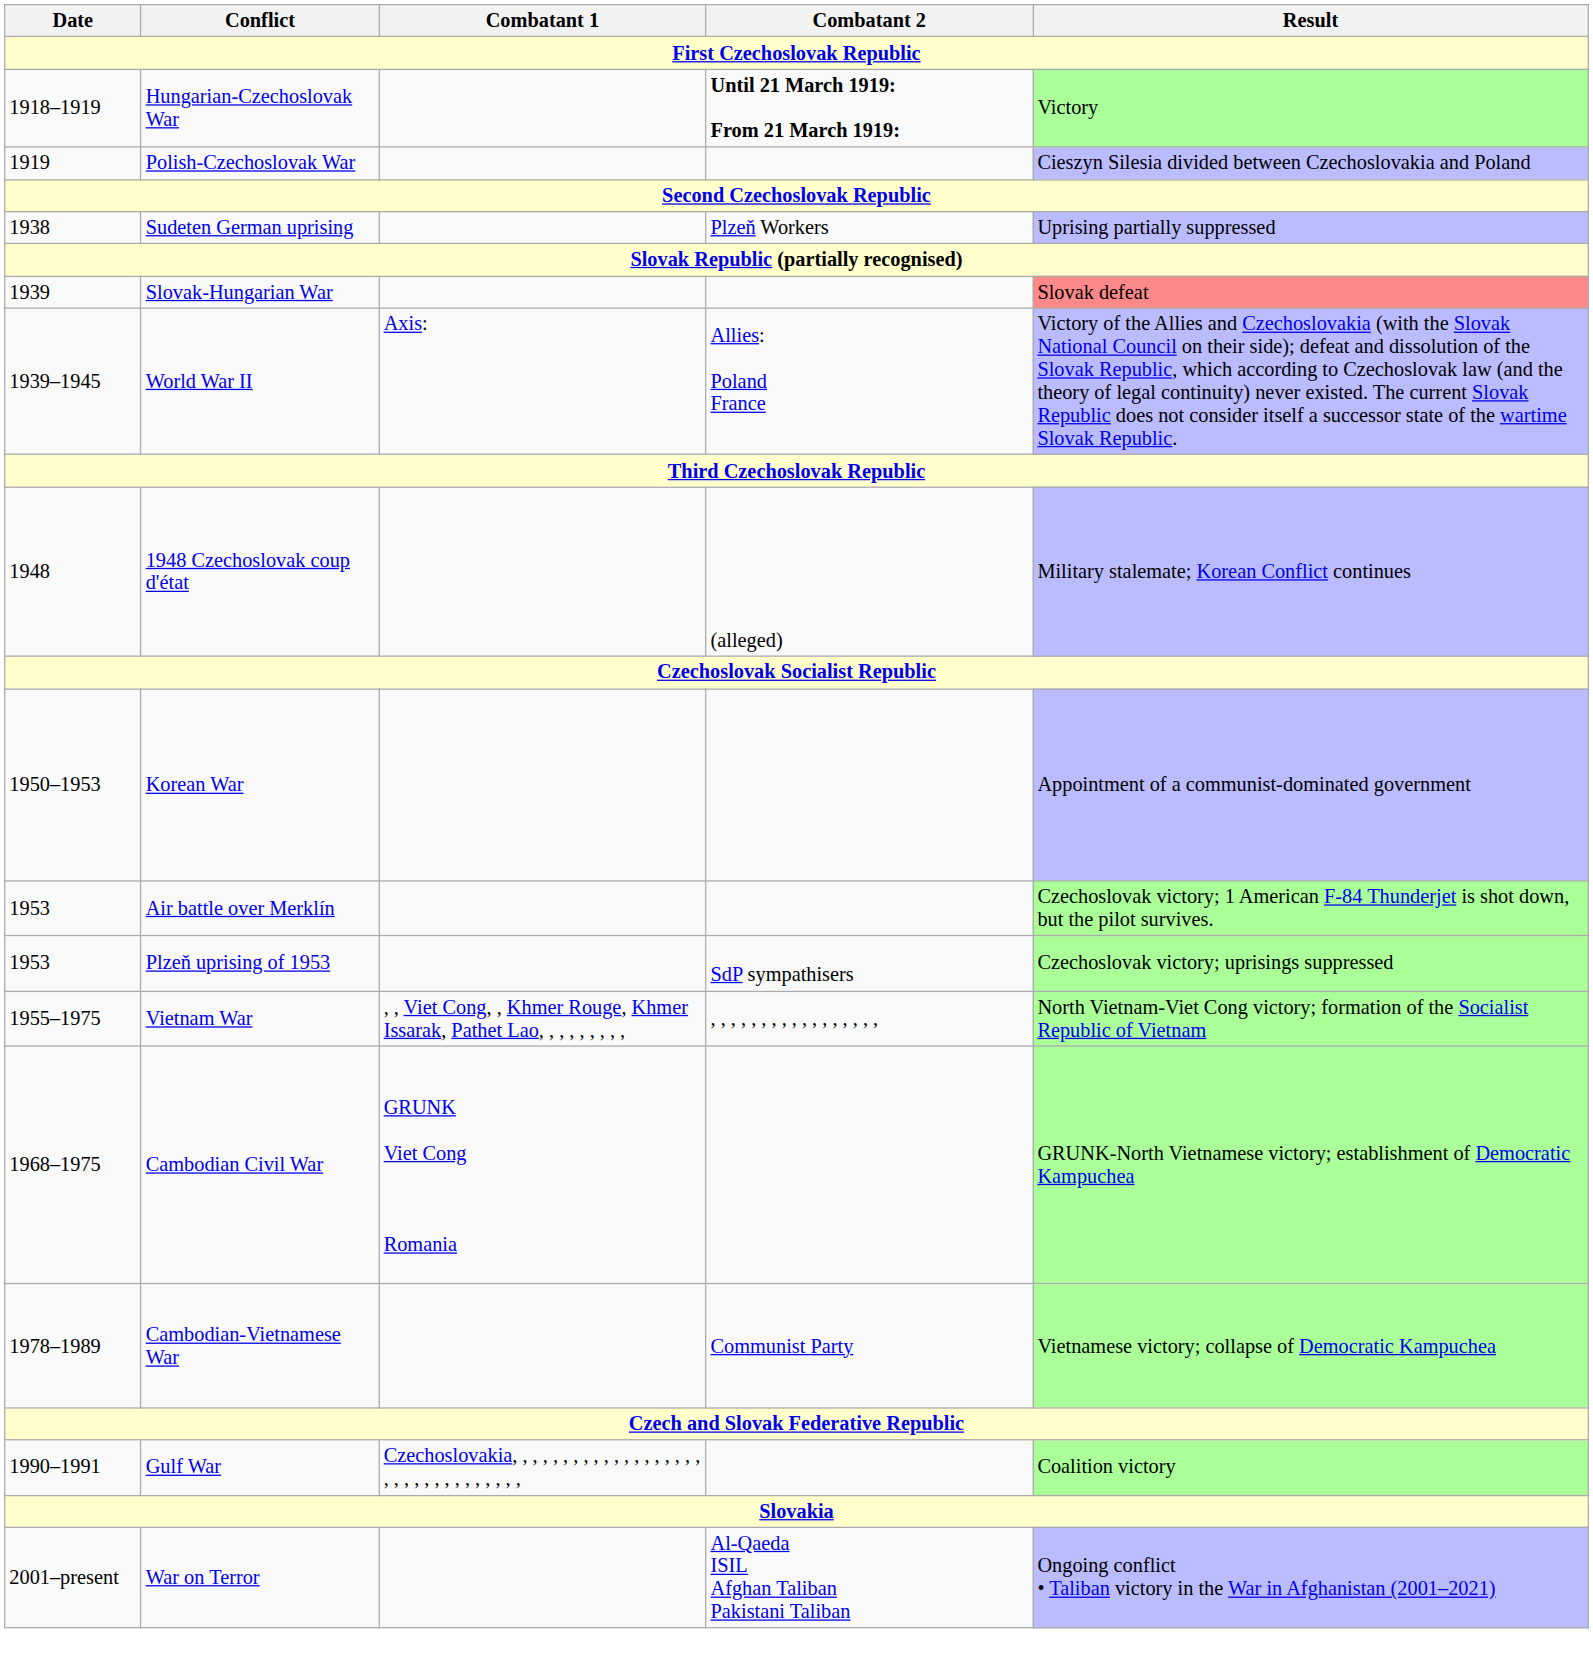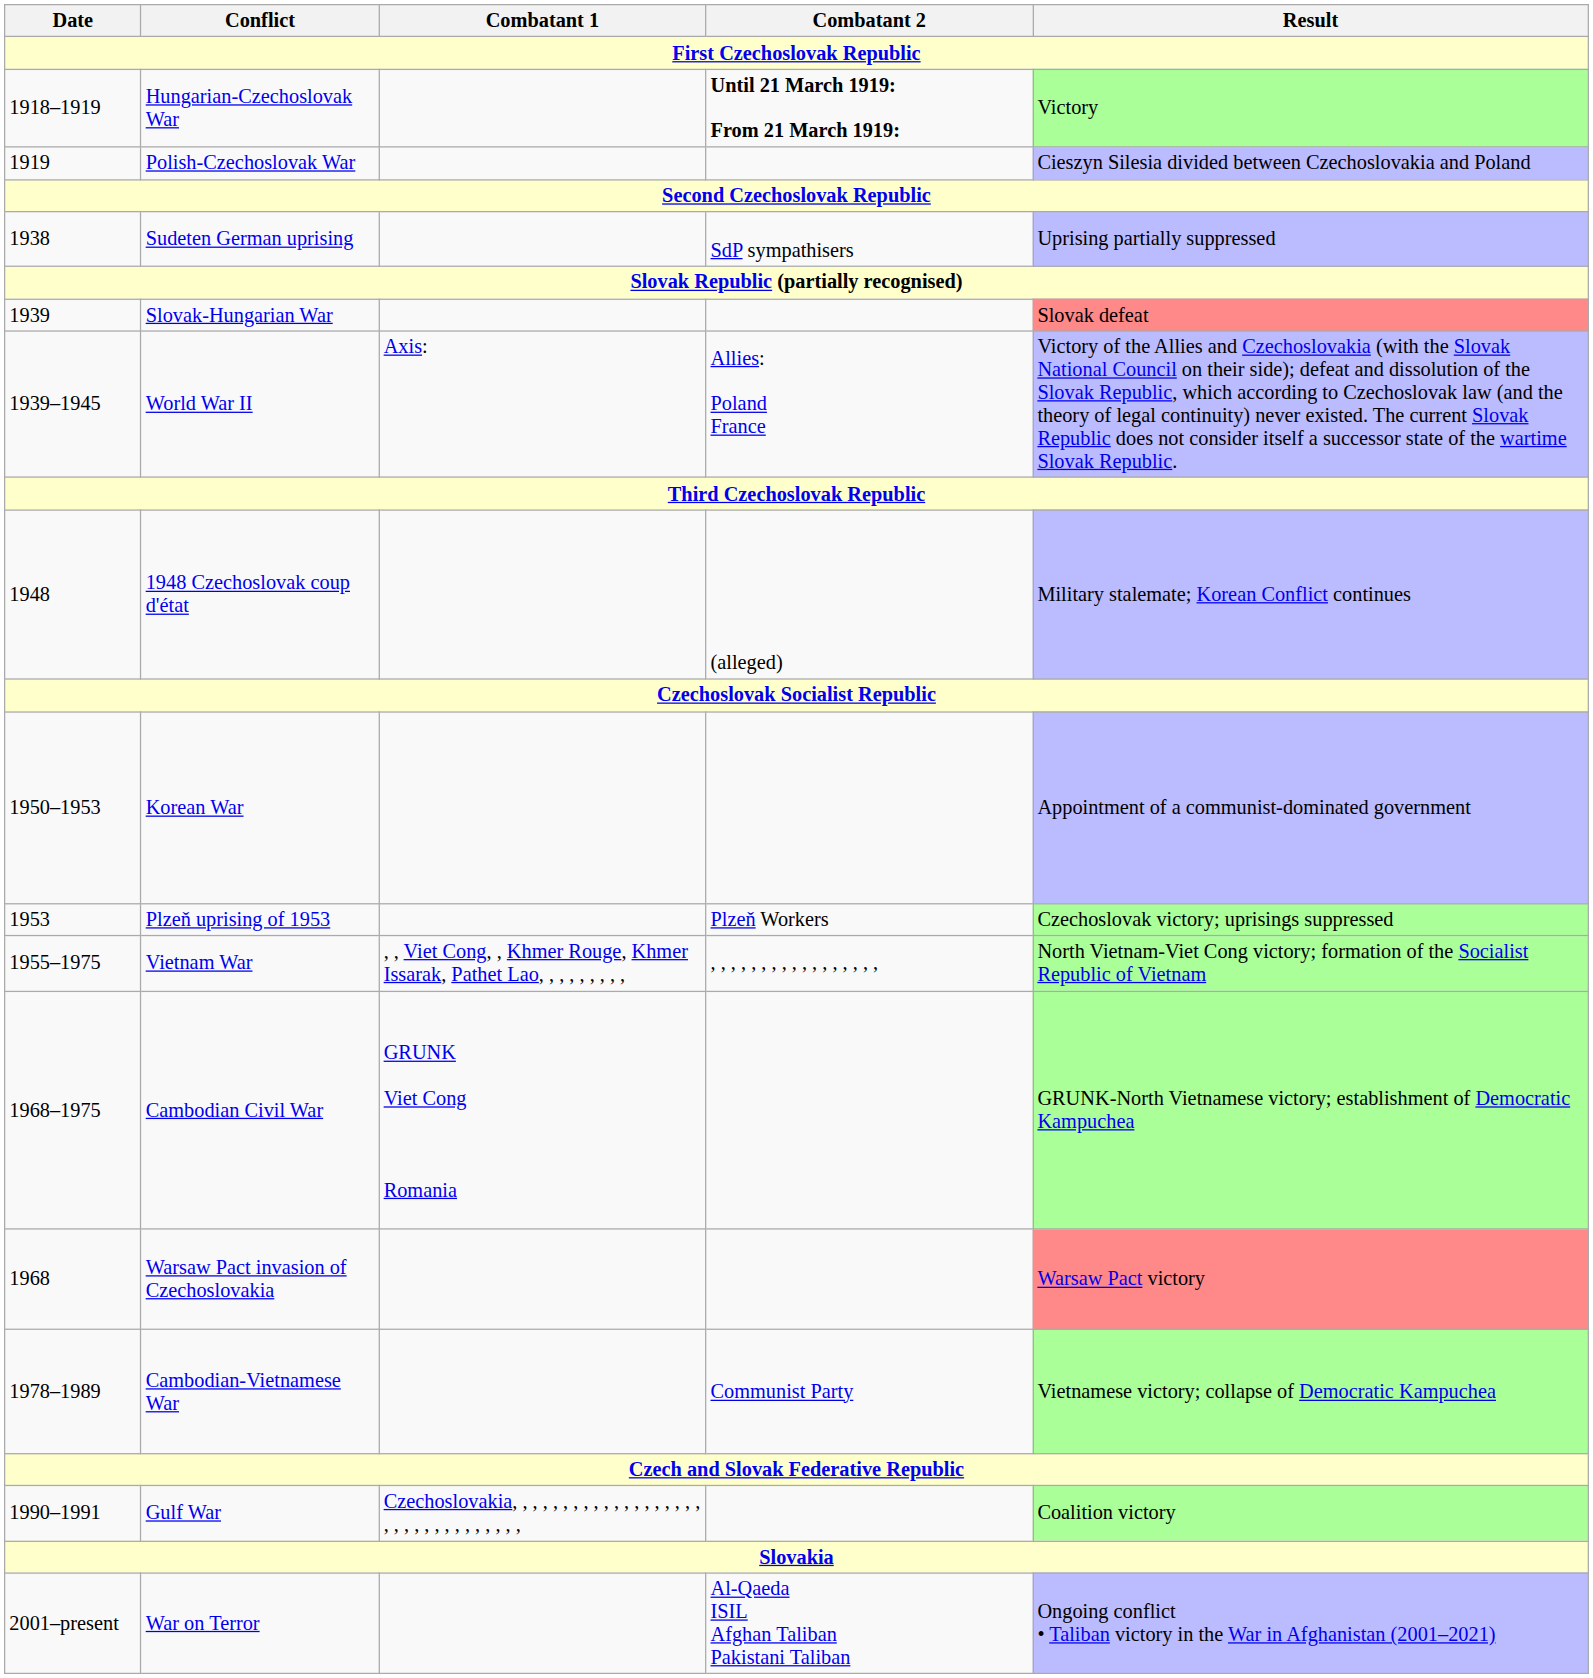(770, 227) Plzeň Workers -> (782, 250) SdP sympathisers
- row: (240, 908)
(782, 974) SdP sympathisers -> (770, 919) Plzeň Workers
+ row: (246, 1279)
